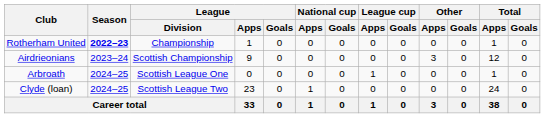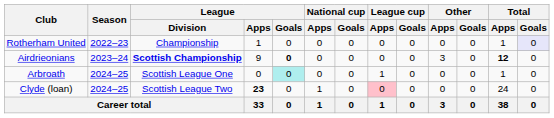(109, 43) bold -> (109, 43) normal
(524, 43) no background -> (533, 43) lavender background
(183, 58) normal -> (187, 58) bold
(280, 58) normal -> (289, 58) bold
(494, 58) normal -> (503, 58) bold
(280, 74) no background -> (289, 74) paleturquoise background
(249, 89) normal -> (258, 89) bold
(373, 89) no background -> (382, 89) pink background
